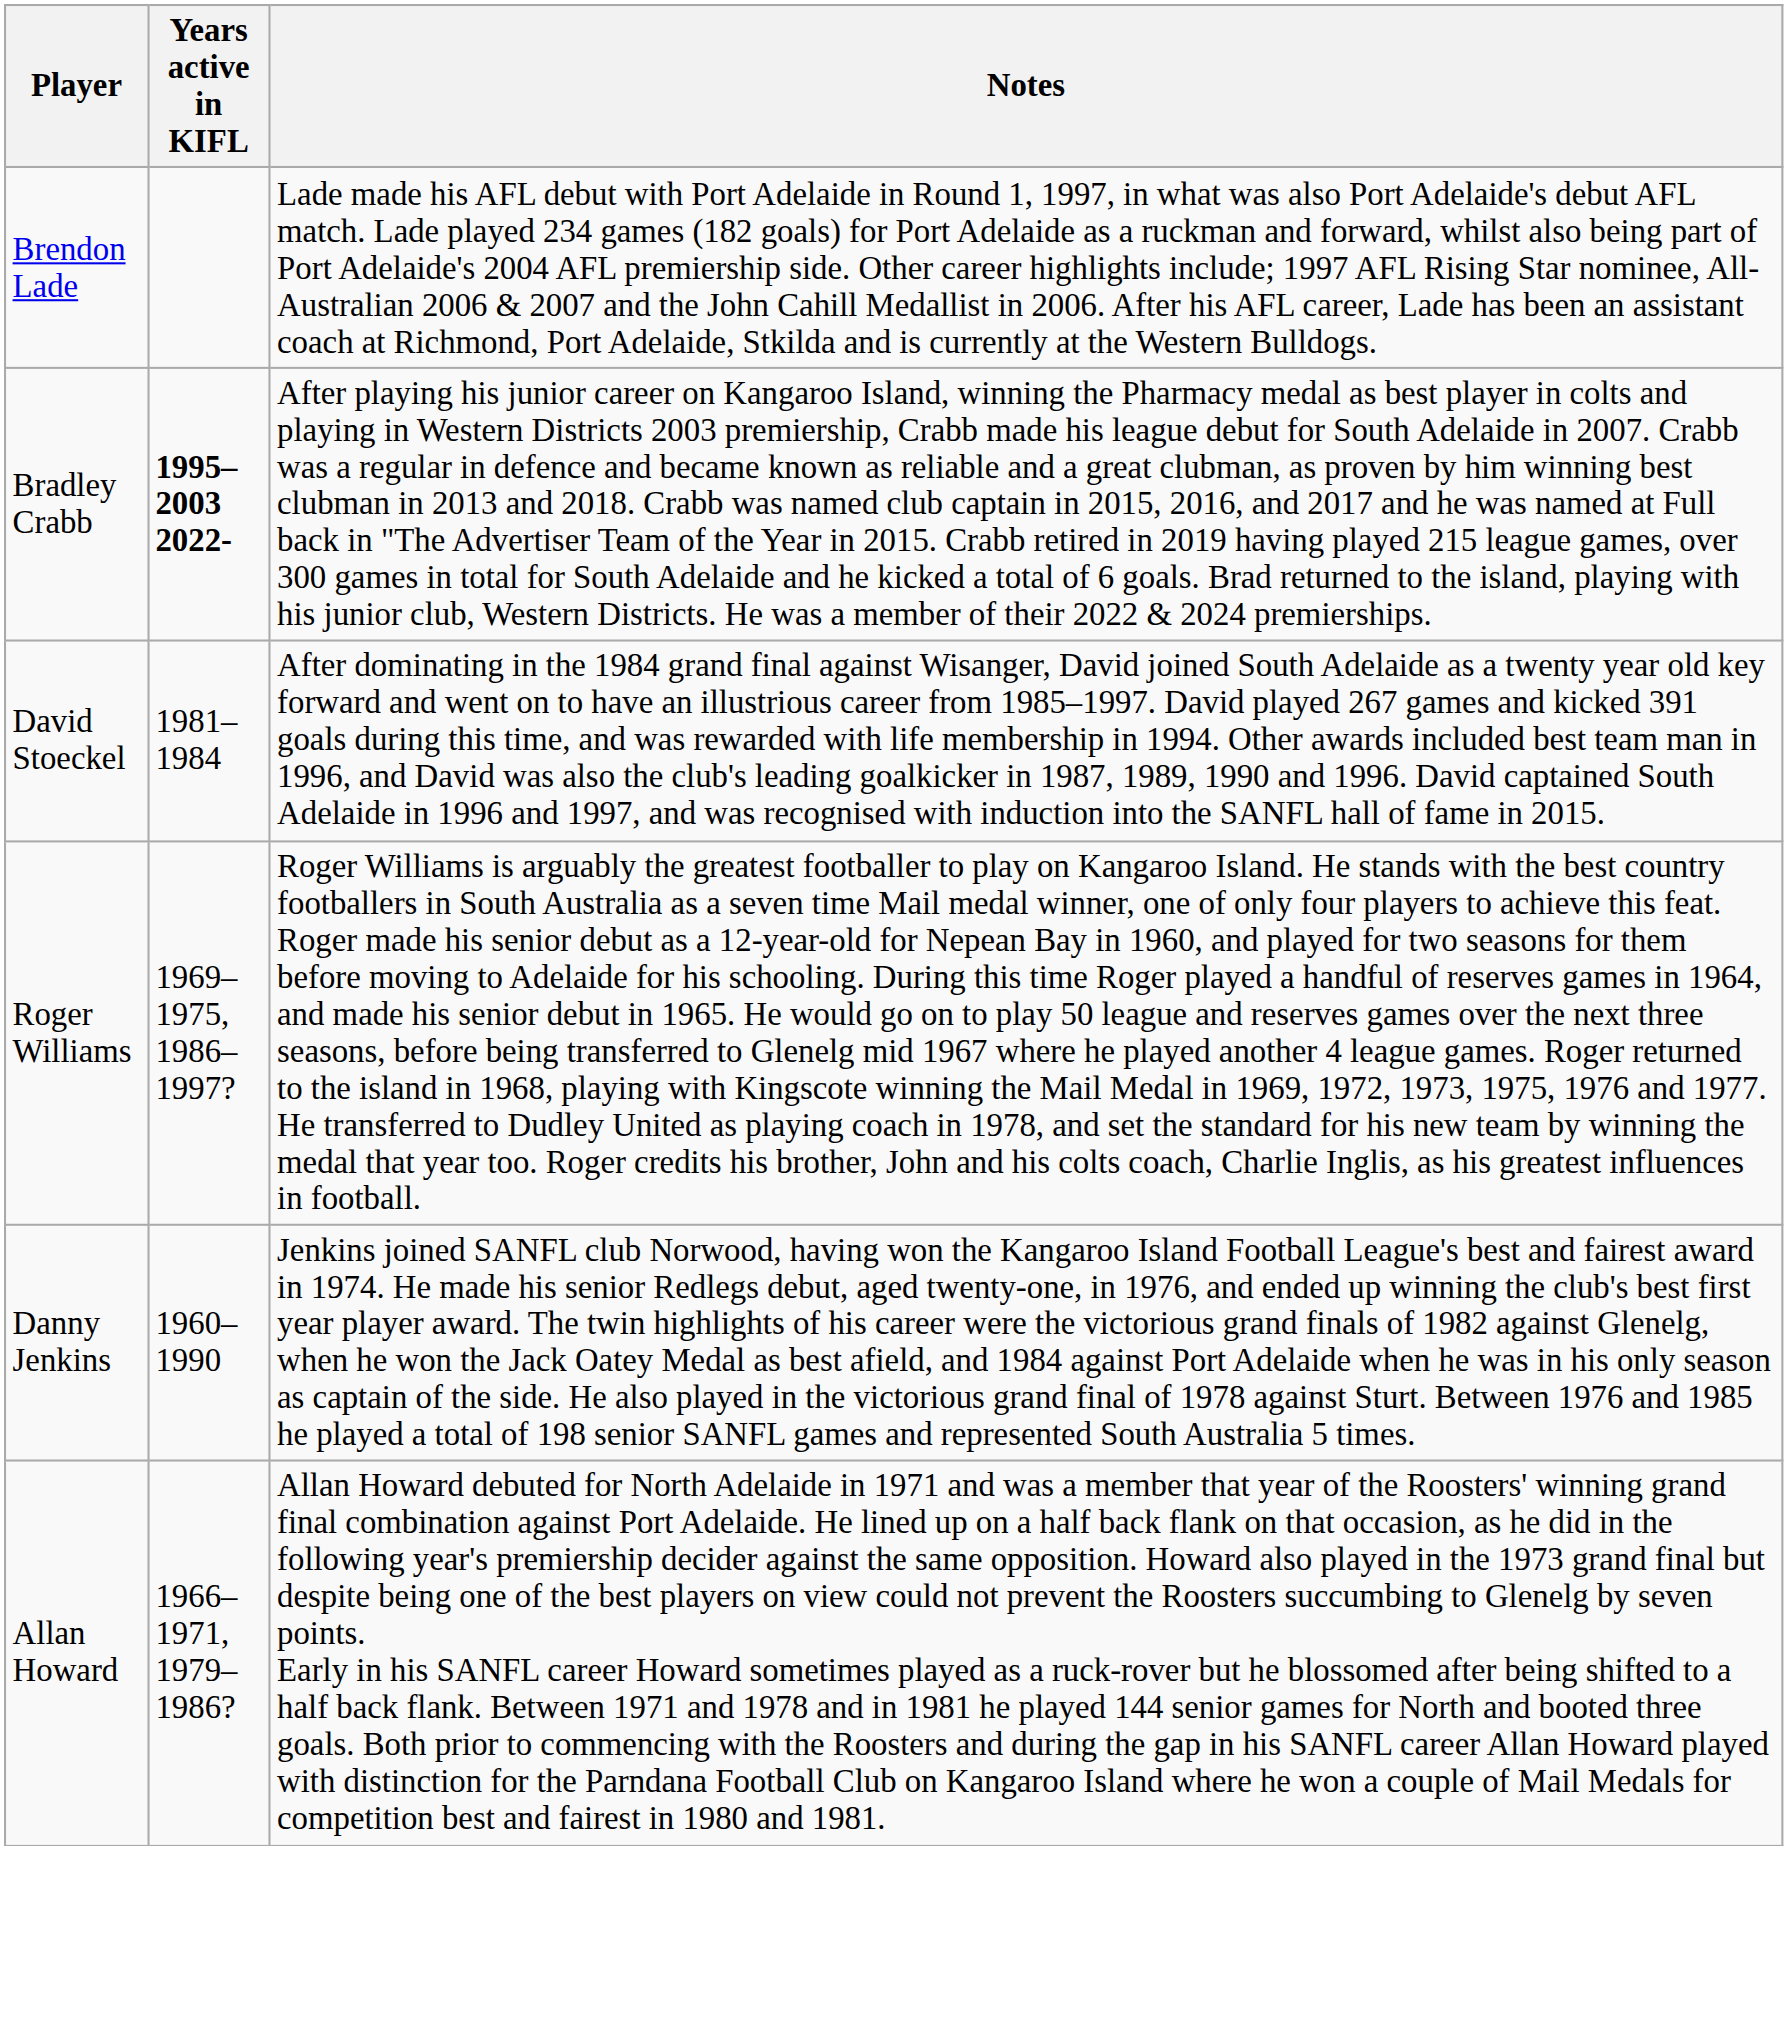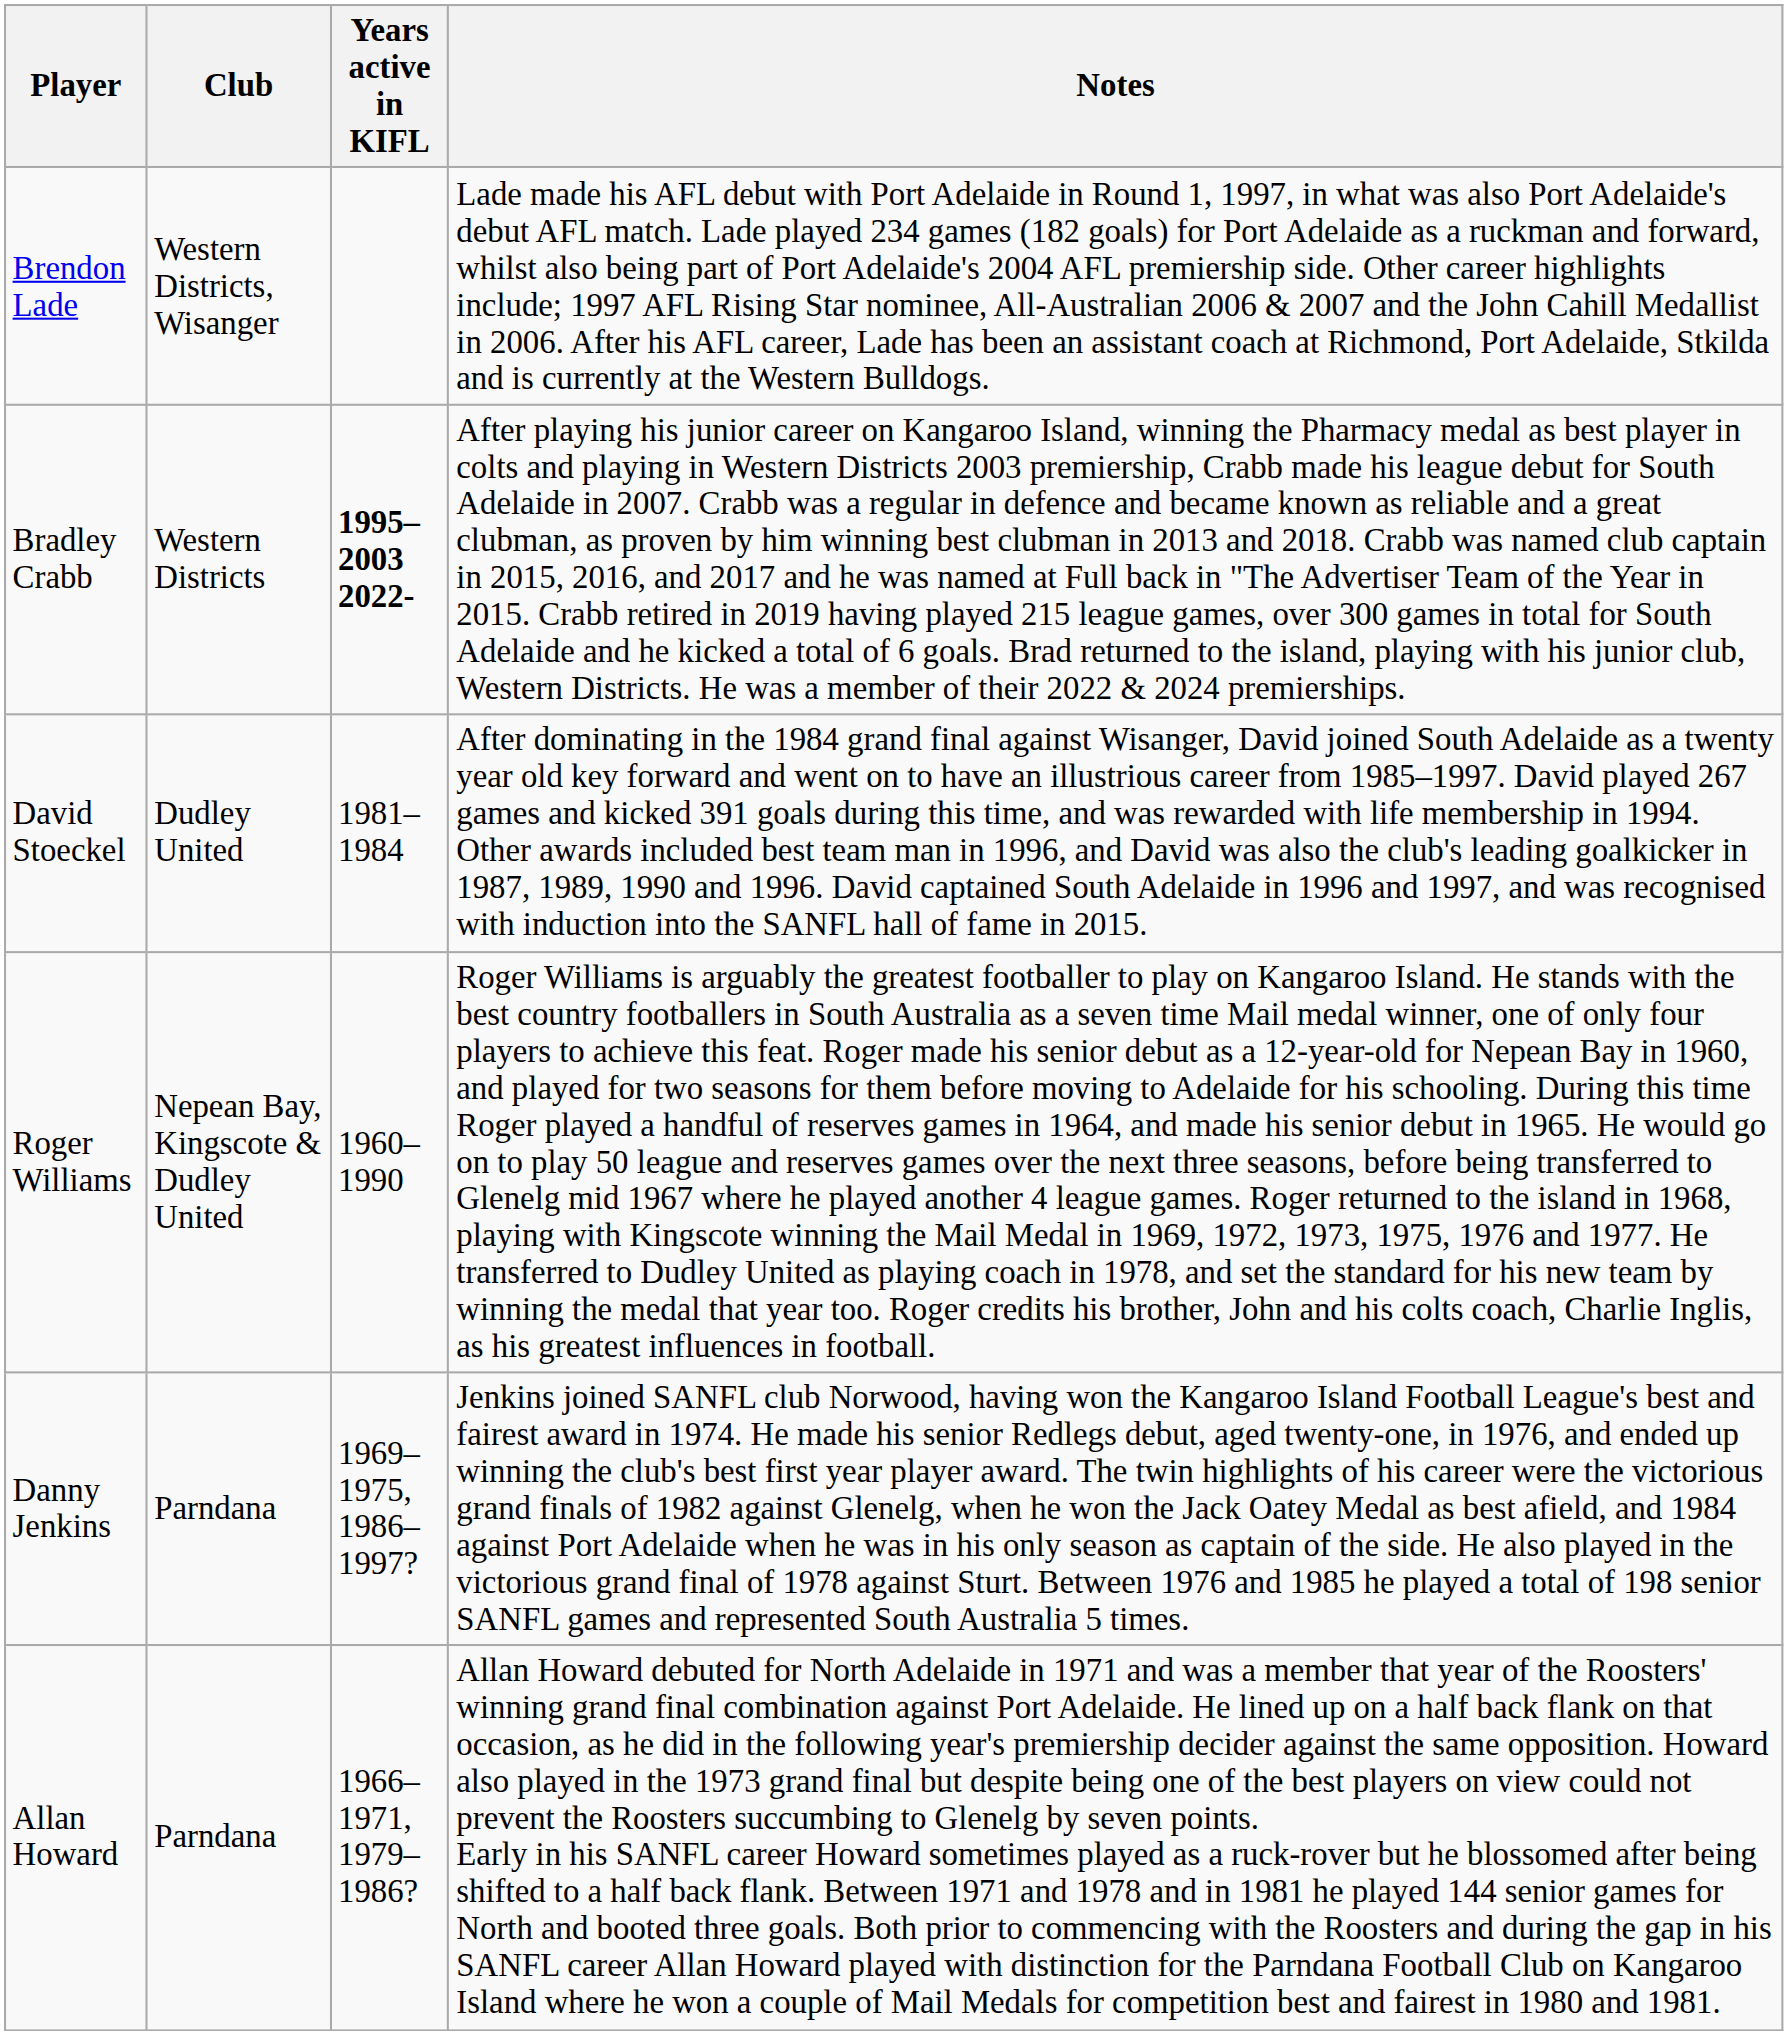+ column: (239, 85)
(196, 1031) 1969–1975, 1986–1997? -> (379, 1161) 1960–1990
(196, 1342) 1960–1990 -> (379, 1508) 1969–1975, 1986–1997?
